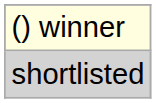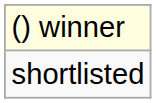(78, 73) lightgrey background -> (78, 73) no background
